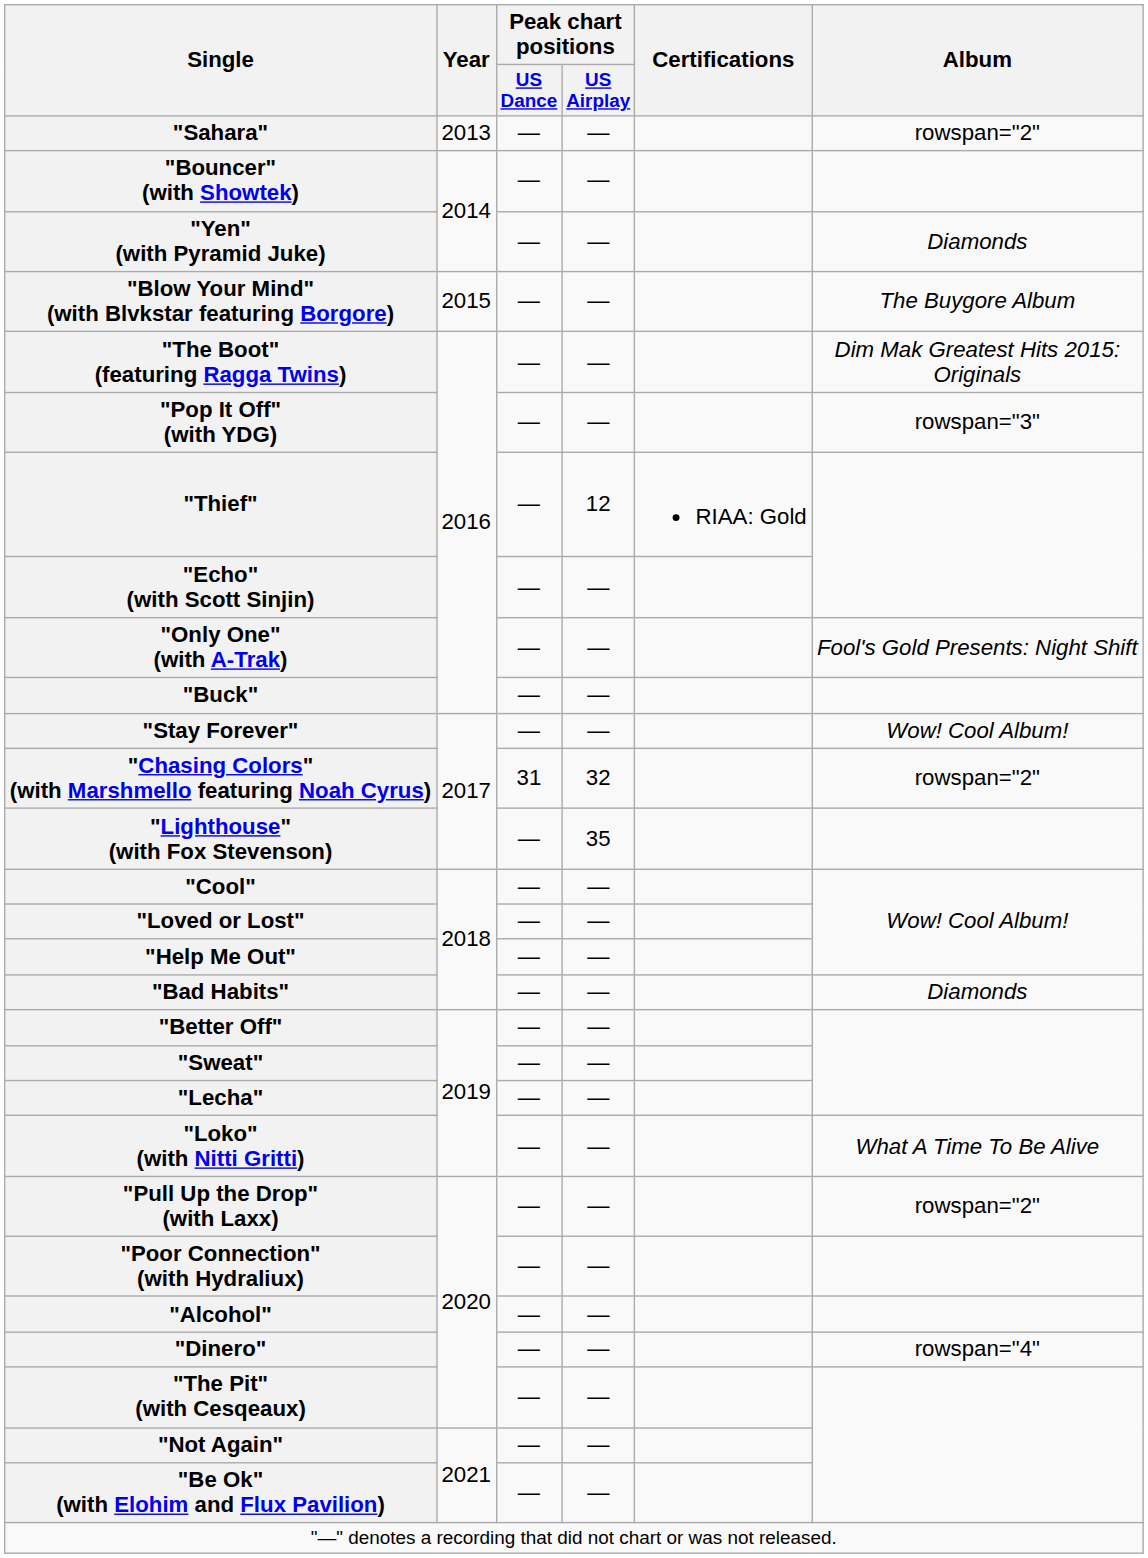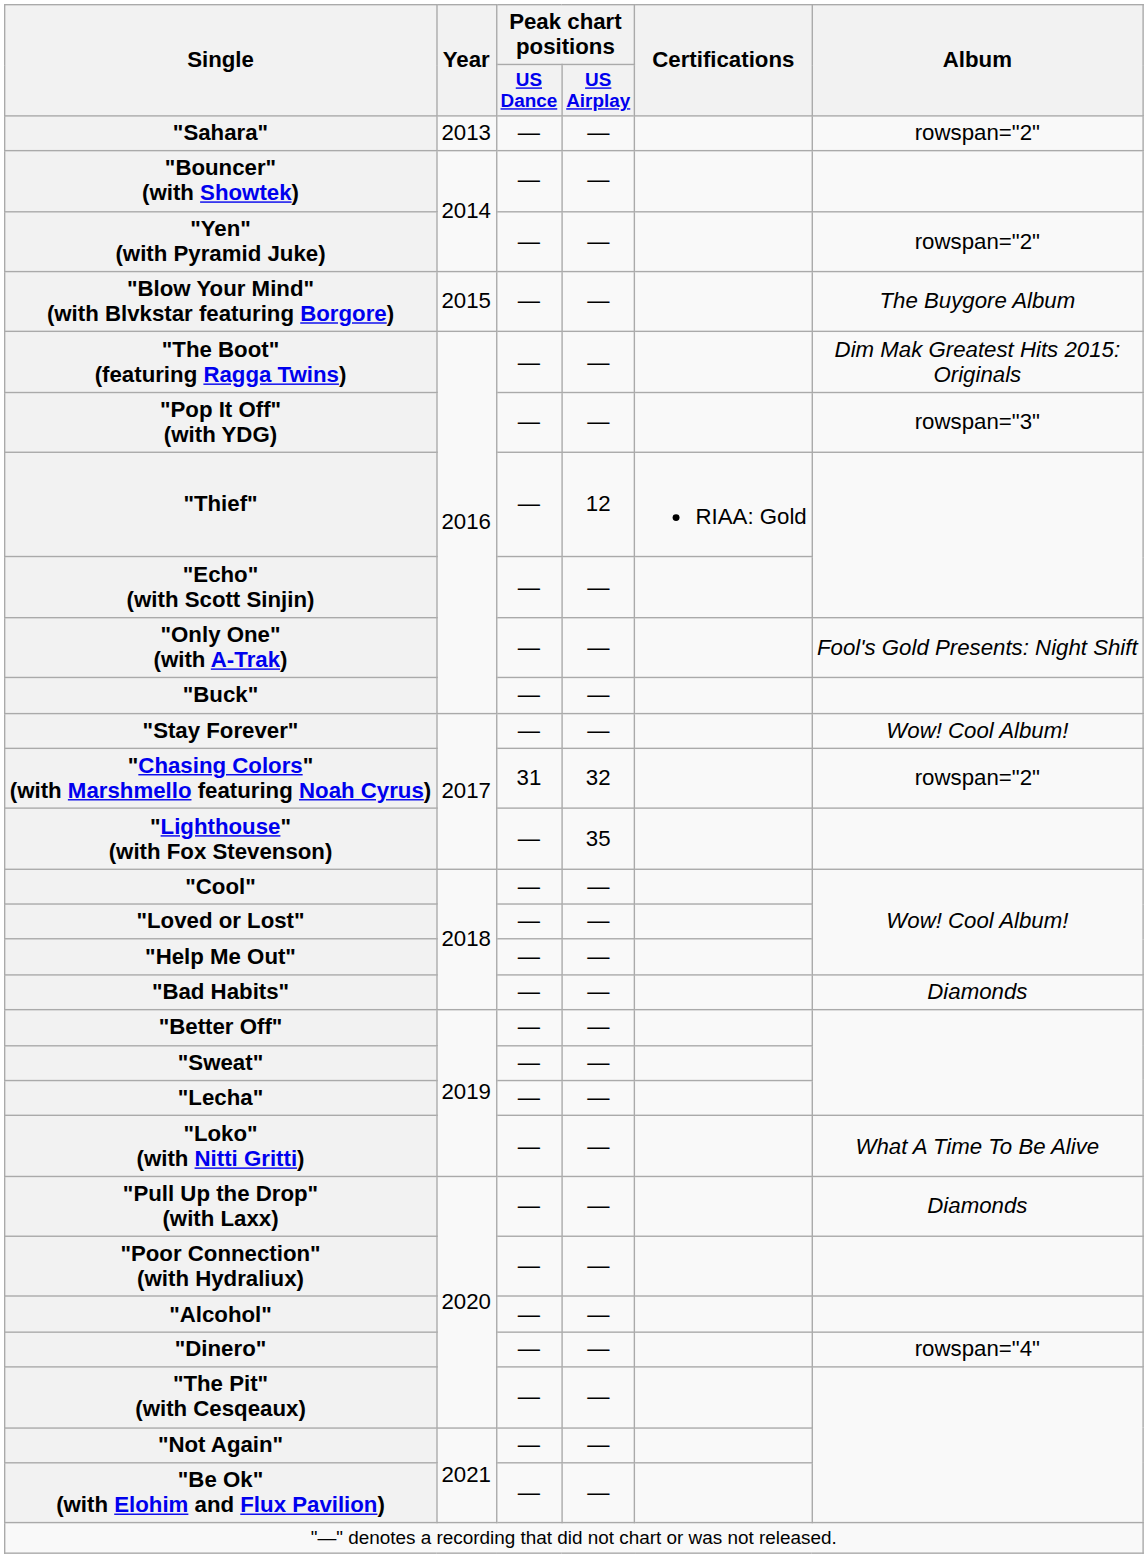(977, 241) Diamonds -> (977, 241) rowspan="2"
(977, 1205) rowspan="2" -> (977, 1205) Diamonds
